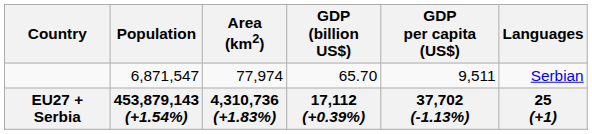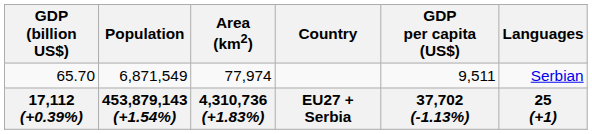columns swapped: (57, 33) <-> (334, 33)
(165, 75) 6,871,547 -> (153, 75) 6,871,549
